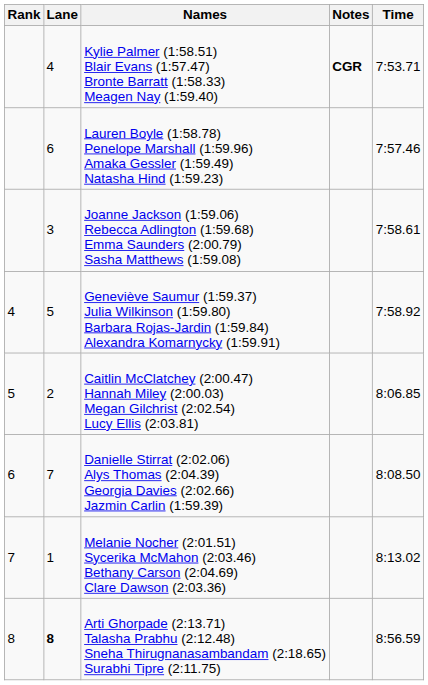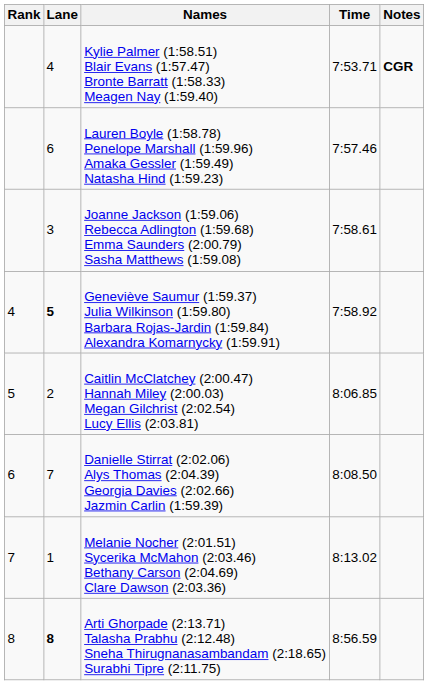columns swapped: (398, 15) <-> (351, 15)
(50, 312) normal -> (50, 312) bold
